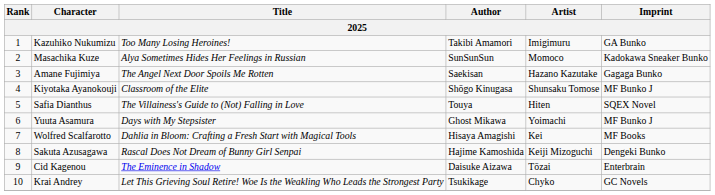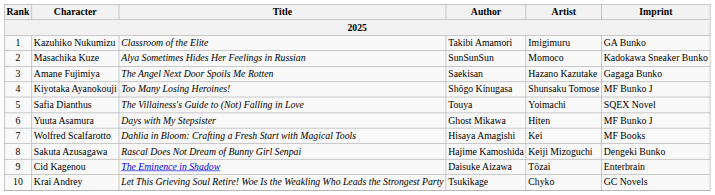(176, 43) Too Many Losing Heroines! -> (165, 43) Classroom of the Elite
(165, 89) Classroom of the Elite -> (176, 89) Too Many Losing Heroines!
(539, 105) Hiten -> (547, 105) Yoimachi
(547, 120) Yoimachi -> (539, 120) Hiten
